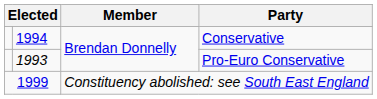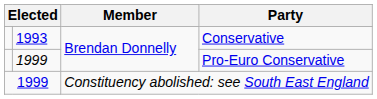(32, 37) 1994 -> (32, 37) 1993
(32, 60) 1993 -> (32, 60) 1999
